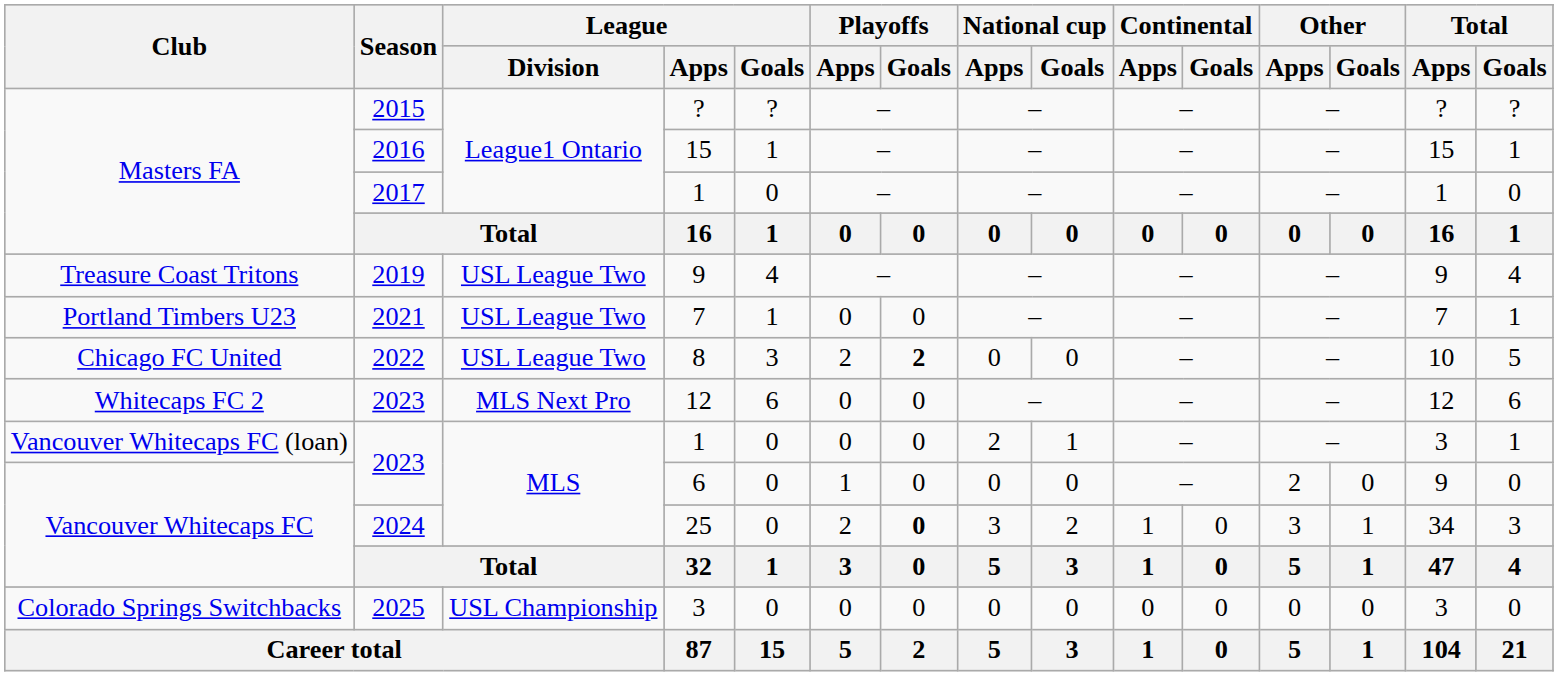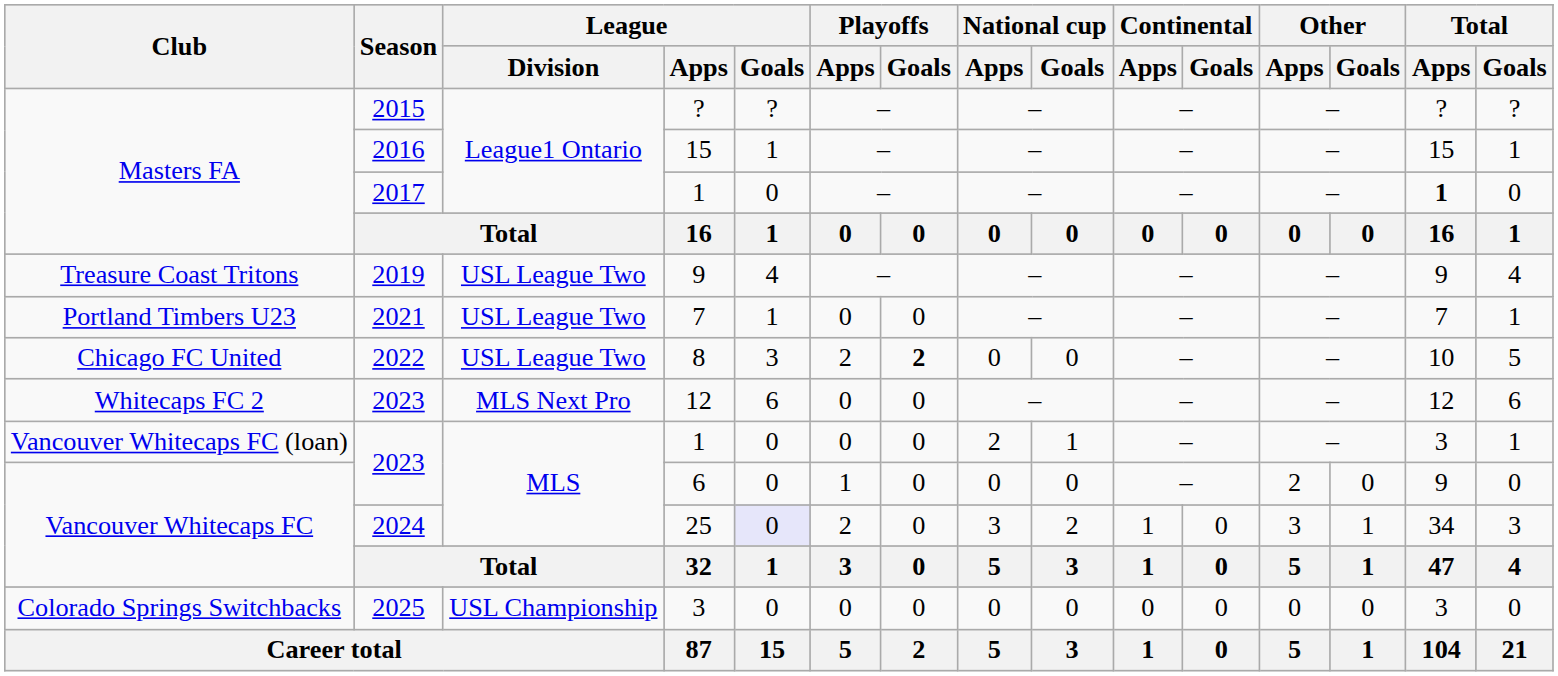(1441, 191) normal -> (1441, 191) bold
(772, 524) no background -> (772, 524) lavender background
(919, 524) bold -> (919, 524) normal
